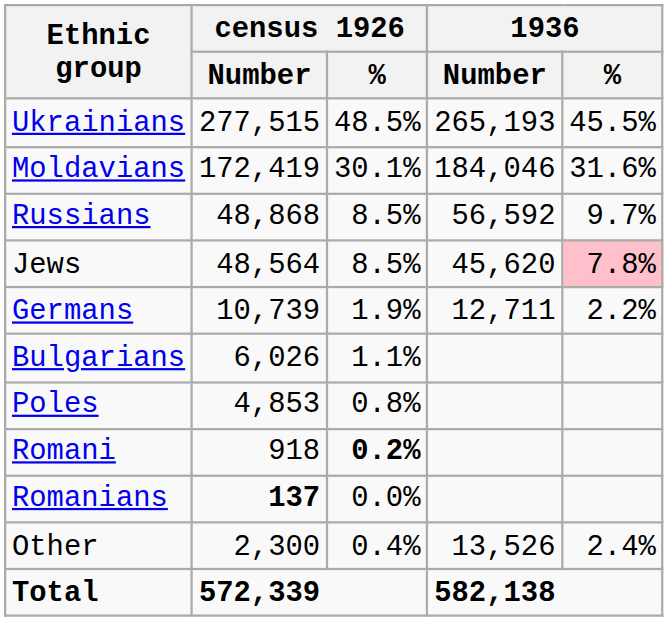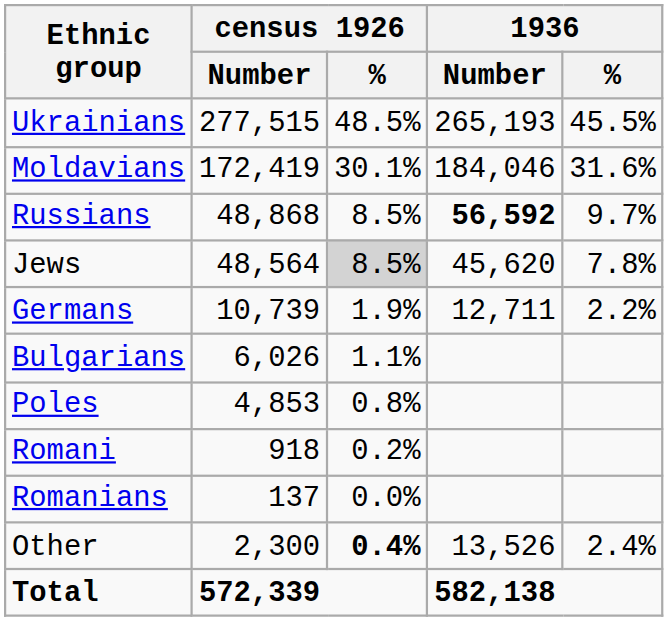(503, 217) normal -> (503, 217) bold
(386, 264) no background -> (386, 264) lightgrey background
(621, 264) pink background -> (621, 264) no background
(386, 452) bold -> (386, 452) normal
(294, 499) bold -> (294, 499) normal
(386, 546) normal -> (386, 546) bold
